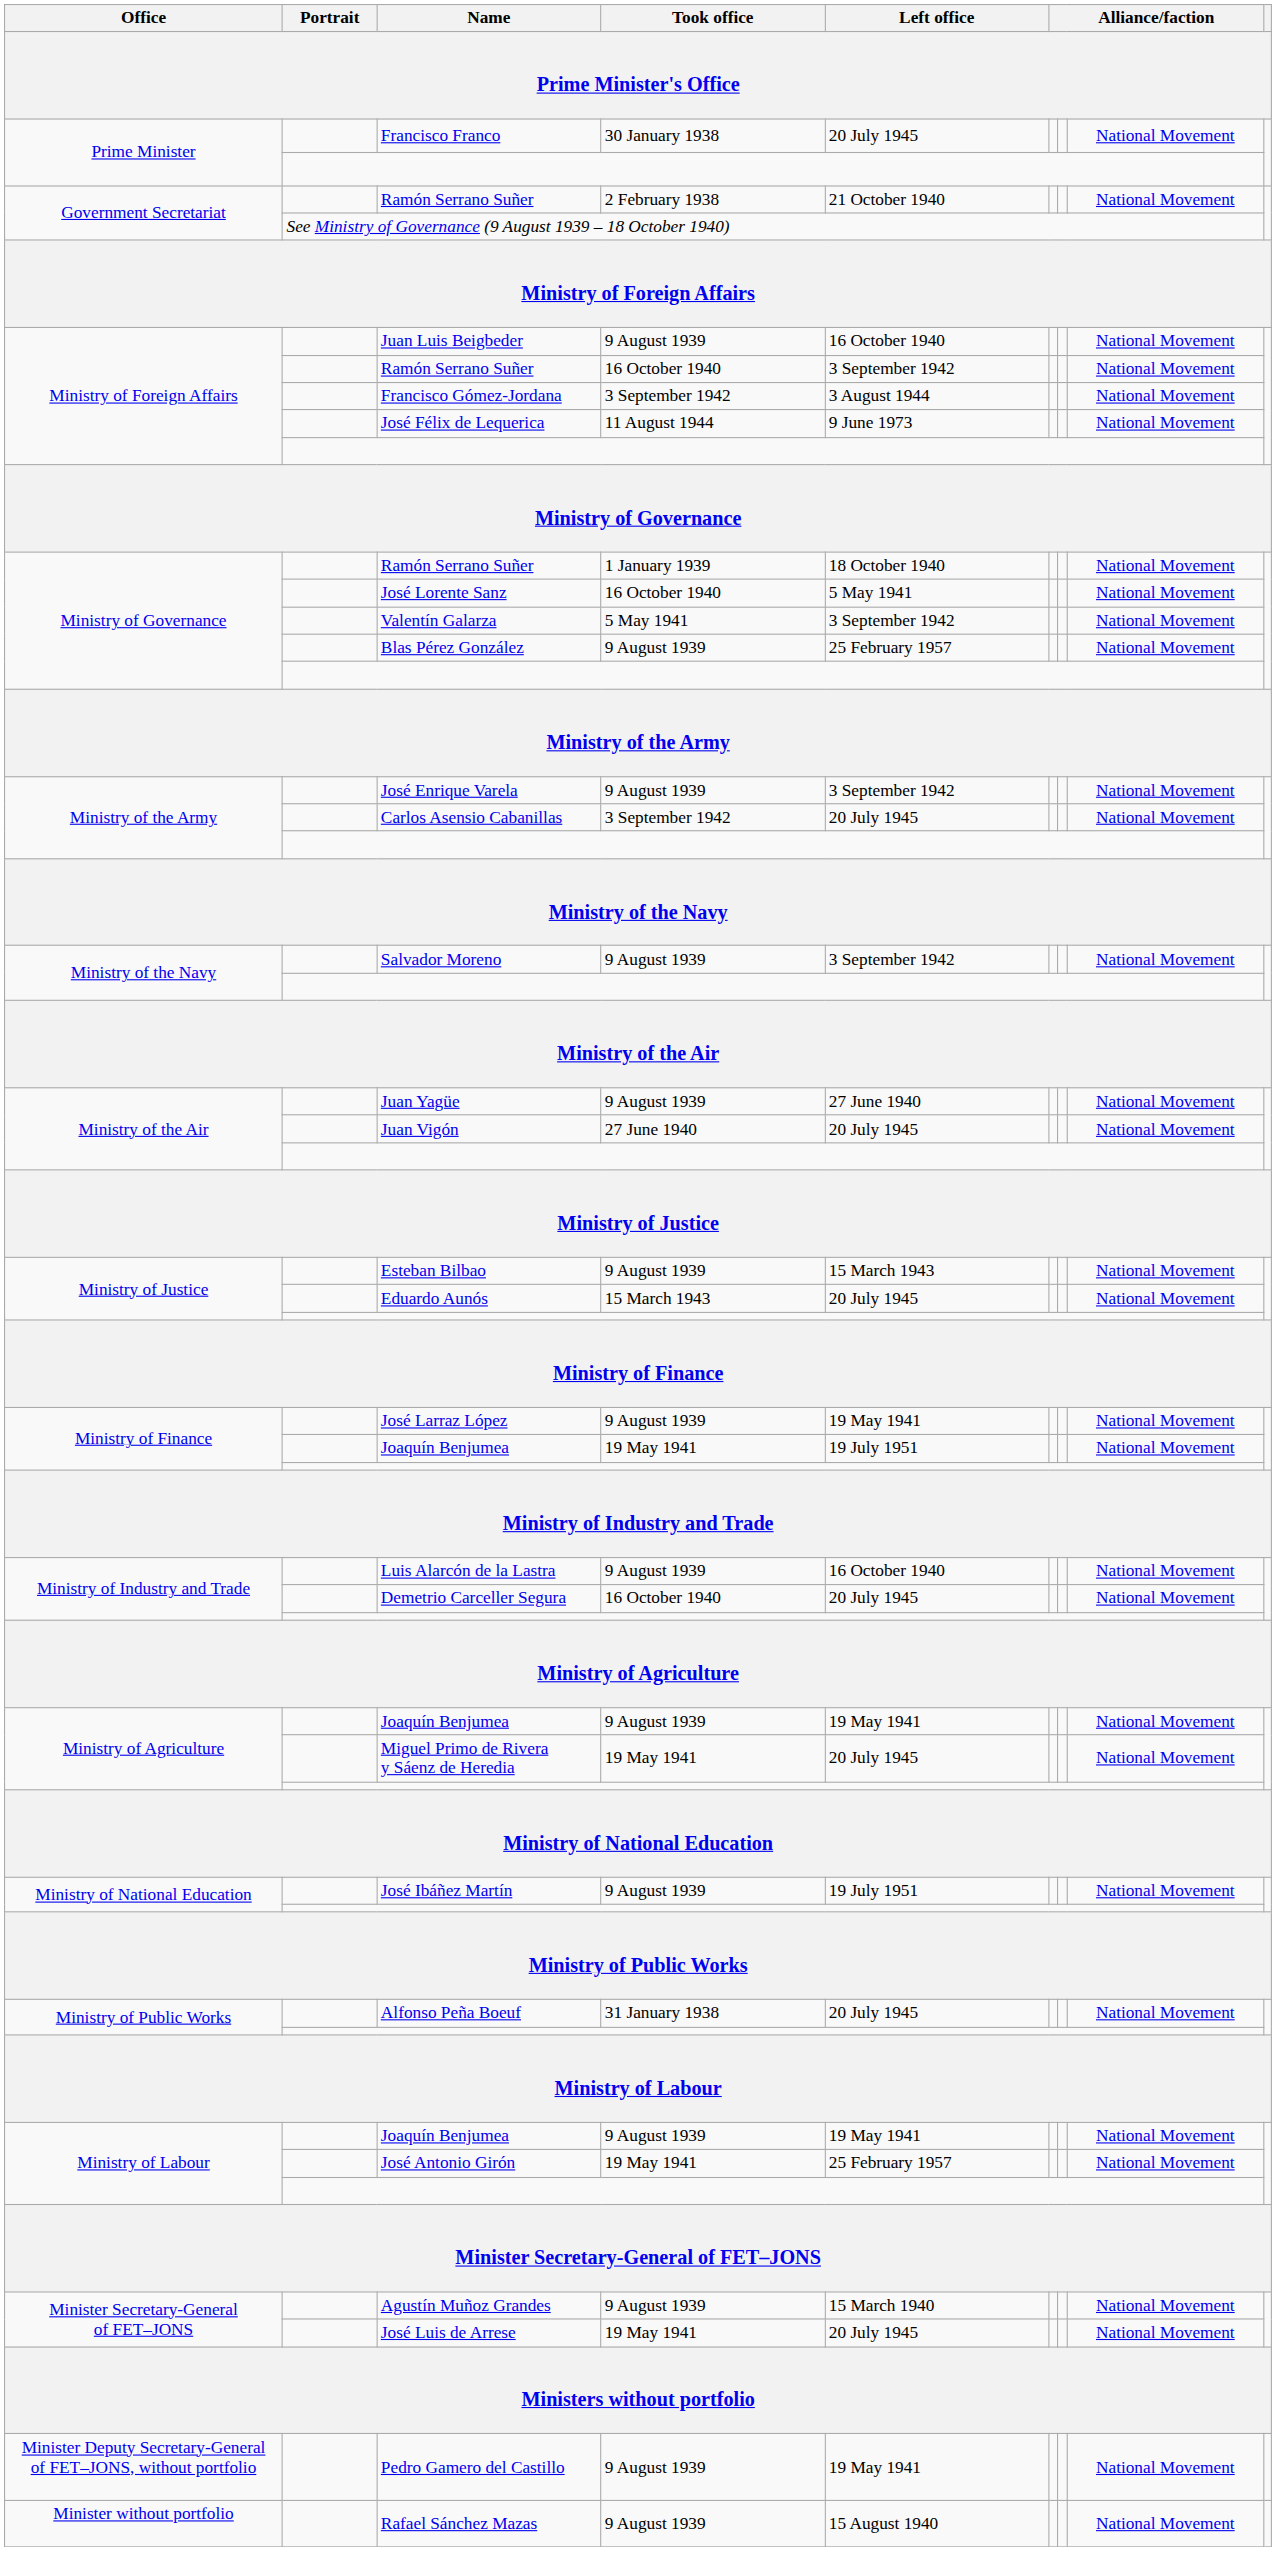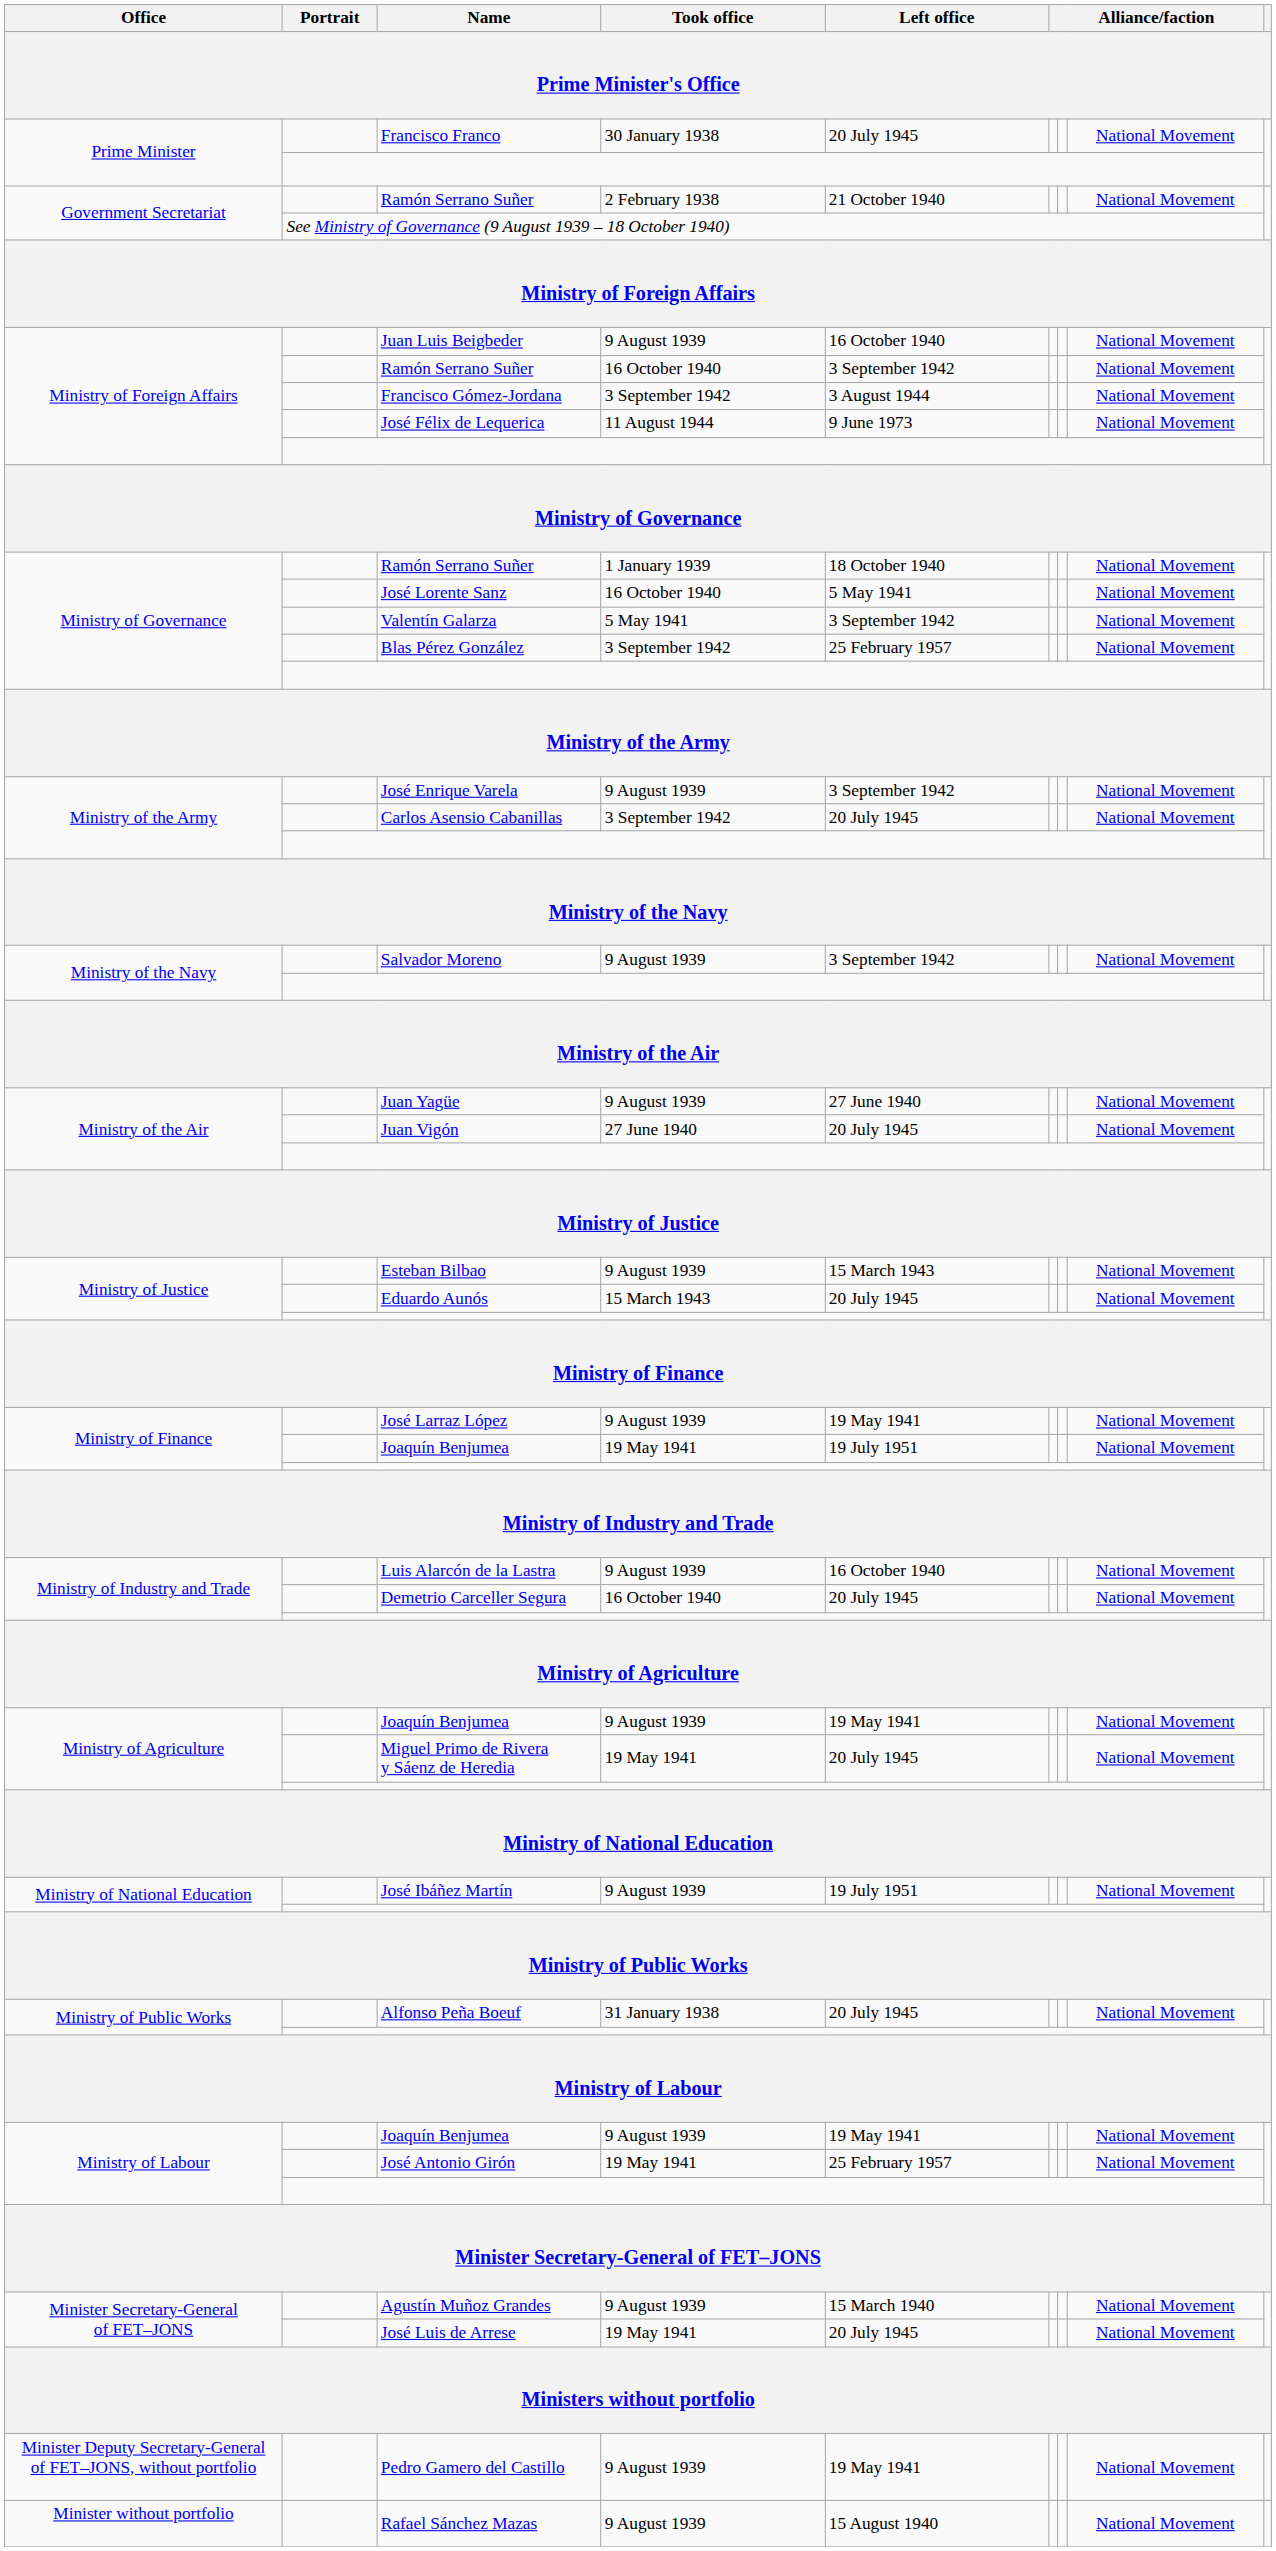(655, 647) 9 August 1939 -> (668, 647) 3 September 1942
